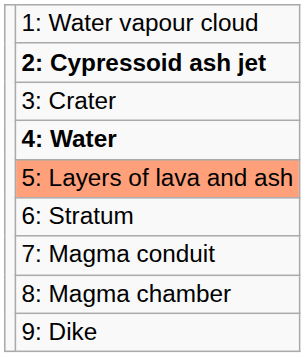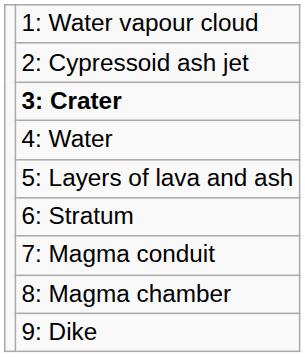(144, 62) bold -> (135, 62) normal
(69, 100) normal -> (72, 100) bold
(69, 139) bold -> (67, 139) normal
(157, 178) lightsalmon background -> (157, 178) no background
